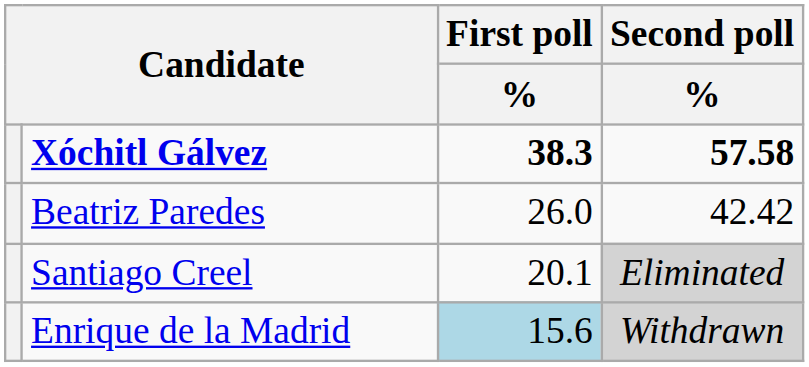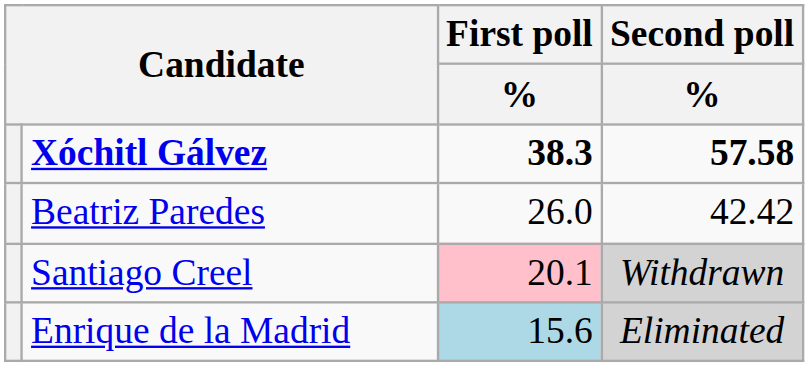(560, 271) no background -> (560, 271) pink background
(702, 271) Eliminated -> (702, 271) Withdrawn
(702, 331) Withdrawn -> (702, 331) Eliminated
